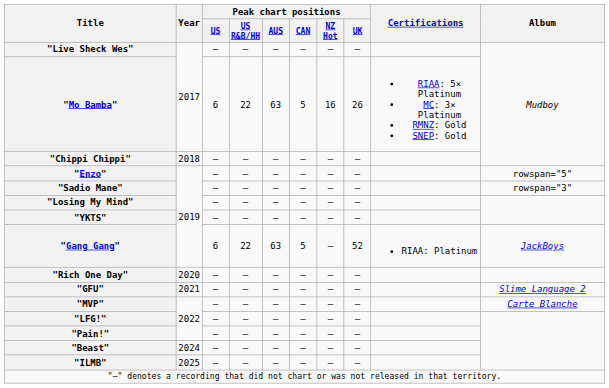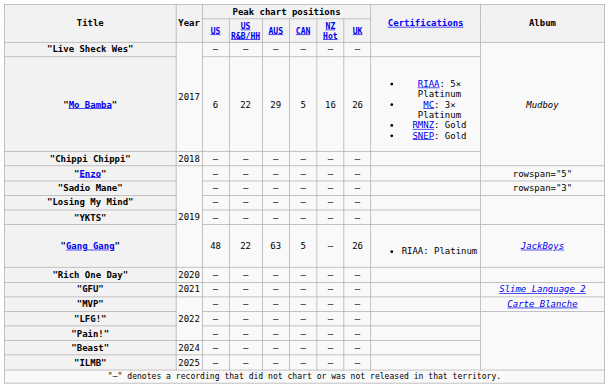(276, 104) 63 -> (276, 104) 29
(216, 246) 6 -> (216, 246) 48
(357, 246) 52 -> (358, 246) 26
